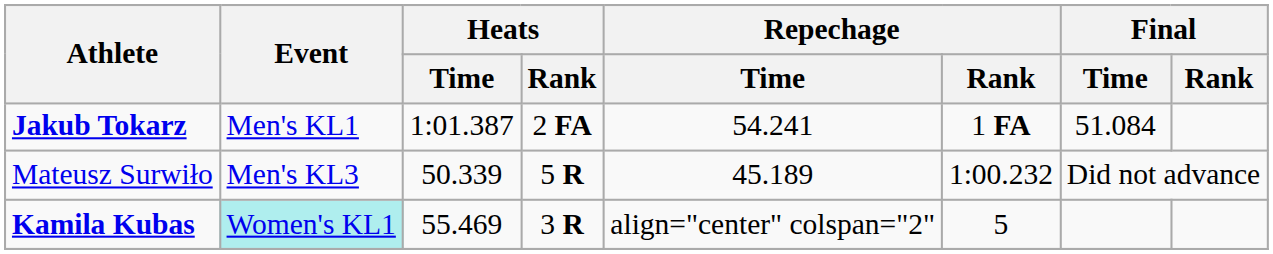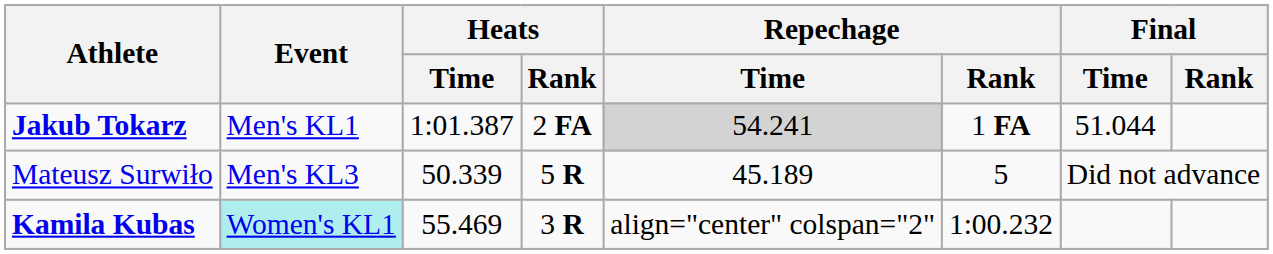(773, 126) no background -> (773, 126) lightgrey background
(1115, 126) 51.084 -> (1115, 126) 51.044
(1001, 175) 1:00.232 -> (1001, 175) 5
(1001, 223) 5 -> (1001, 223) 1:00.232
